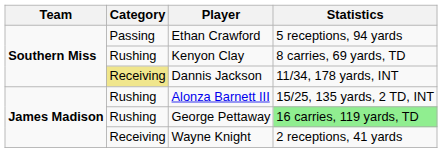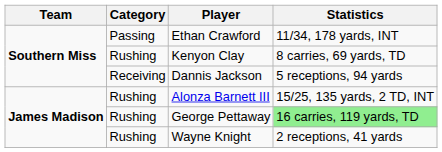(339, 35) 5 receptions, 94 yards -> (337, 35) 11/34, 178 yards, INT
(138, 76) khaki background -> (138, 76) no background
(337, 76) 11/34, 178 yards, INT -> (339, 76) 5 receptions, 94 yards
(138, 137) Receiving -> (133, 137) Rushing
